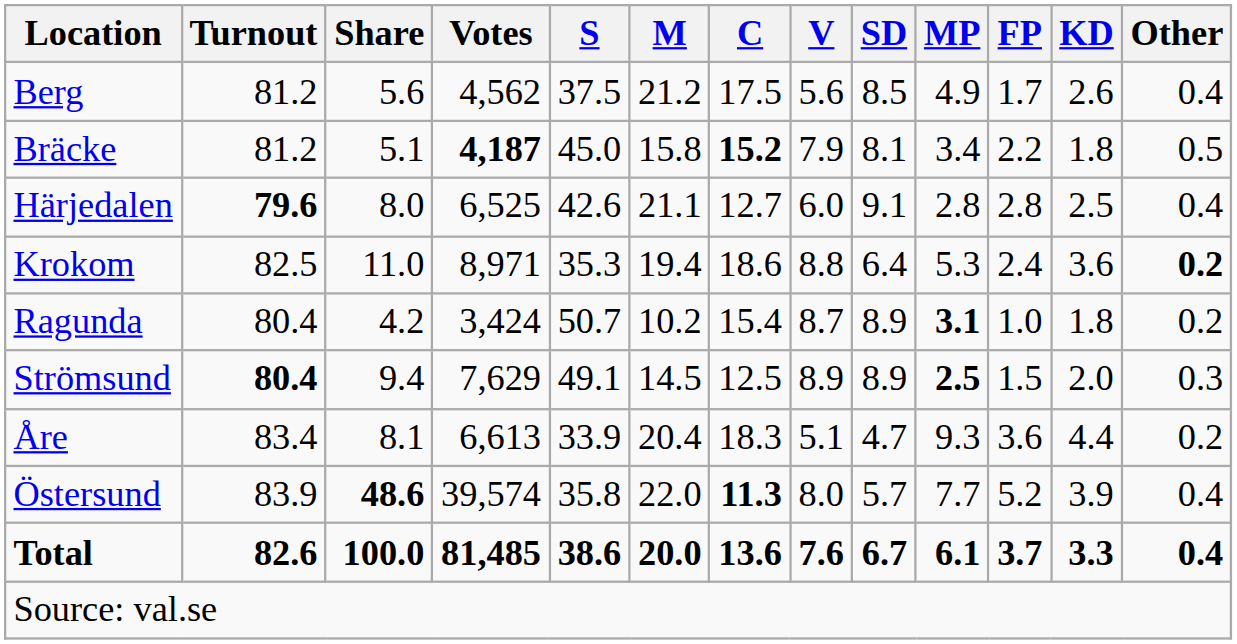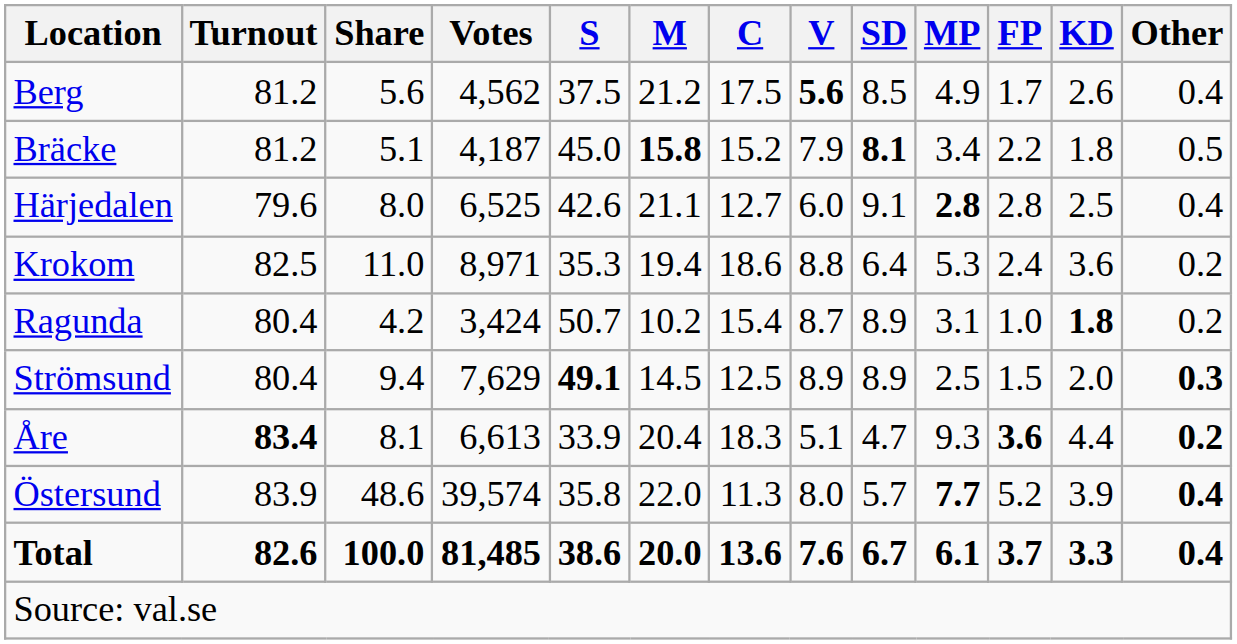(821, 90) normal -> (821, 90) bold
(500, 148) bold -> (500, 148) normal
(670, 148) normal -> (670, 148) bold
(750, 148) bold -> (750, 148) normal
(884, 148) normal -> (884, 148) bold
(286, 206) bold -> (286, 206) normal
(958, 206) normal -> (958, 206) bold
(1201, 263) bold -> (1201, 263) normal
(958, 321) bold -> (958, 321) normal
(1091, 321) normal -> (1091, 321) bold
(286, 378) bold -> (286, 378) normal
(589, 378) normal -> (589, 378) bold
(958, 378) bold -> (958, 378) normal
(1201, 378) normal -> (1201, 378) bold
(286, 436) normal -> (286, 436) bold
(1020, 436) normal -> (1020, 436) bold
(1201, 436) normal -> (1201, 436) bold
(393, 494) bold -> (393, 494) normal
(751, 494) bold -> (751, 494) normal
(958, 494) normal -> (958, 494) bold
(1201, 494) normal -> (1201, 494) bold
